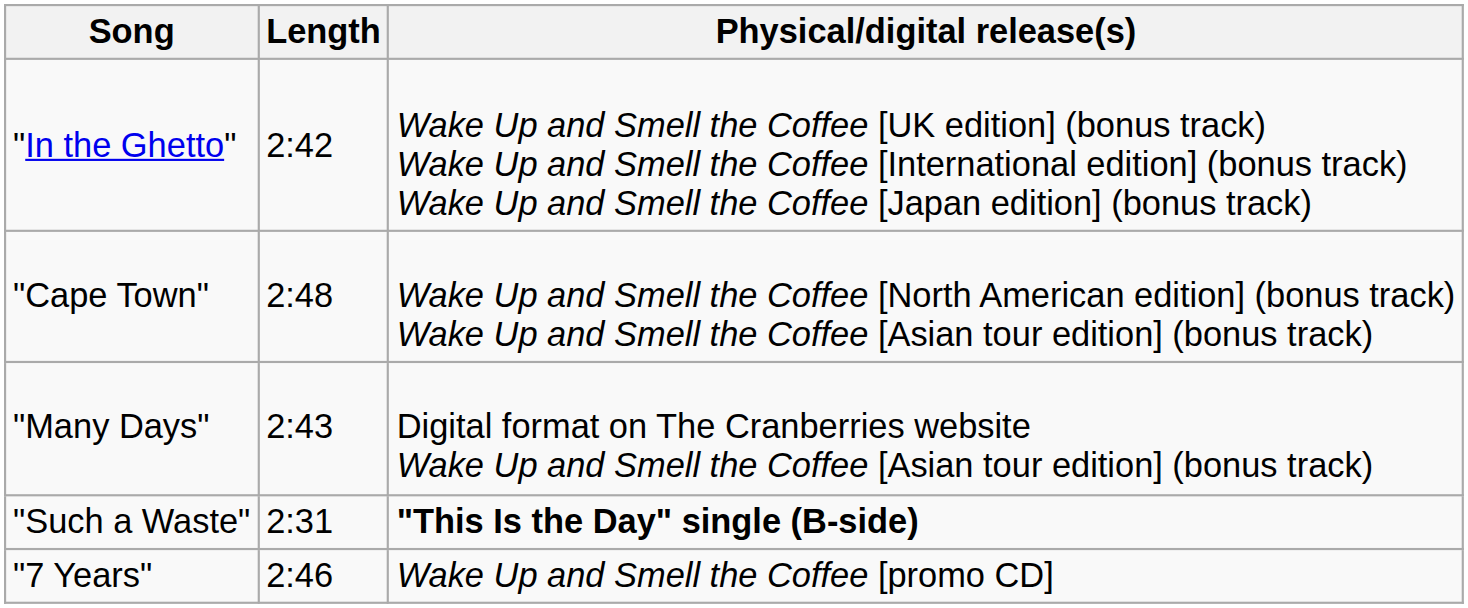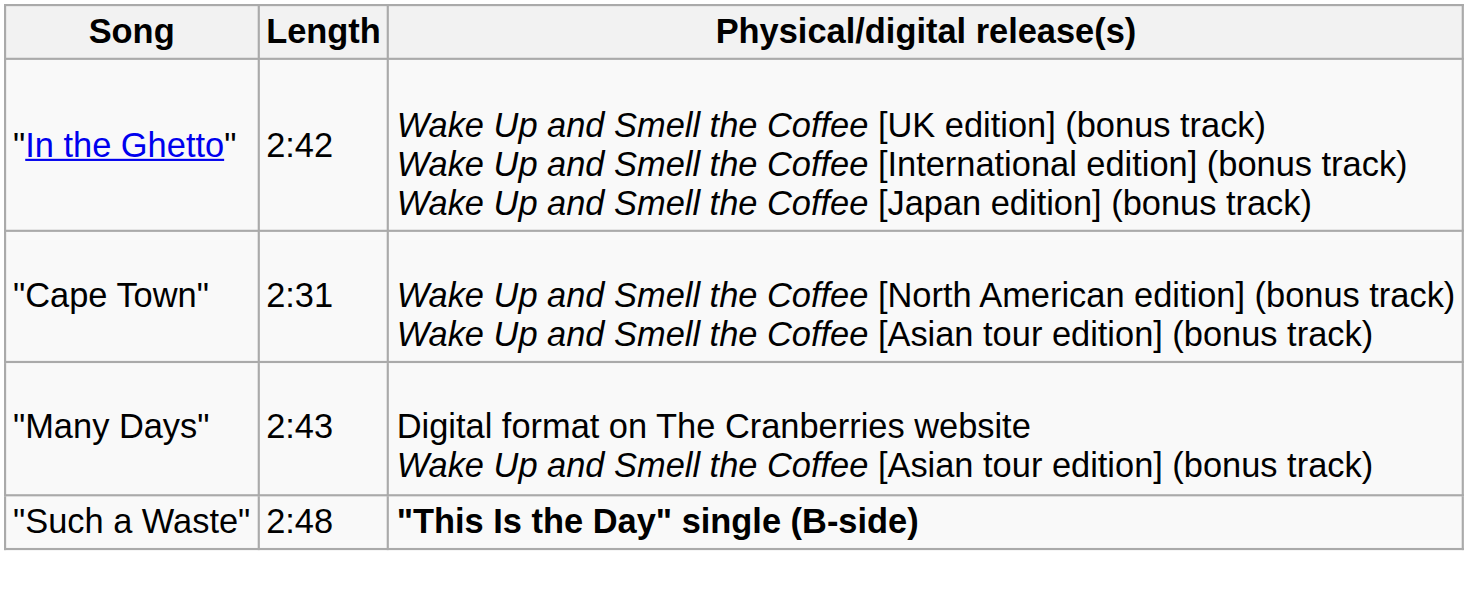(300, 295) 2:48 -> (300, 295) 2:31
(300, 520) 2:31 -> (300, 520) 2:48
- row: (83, 575)
